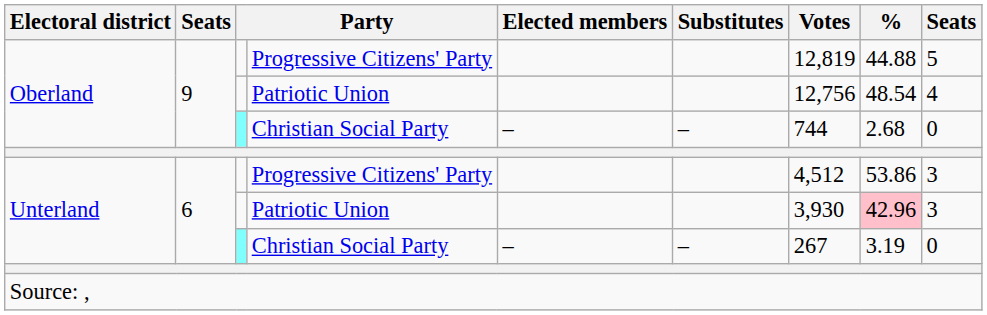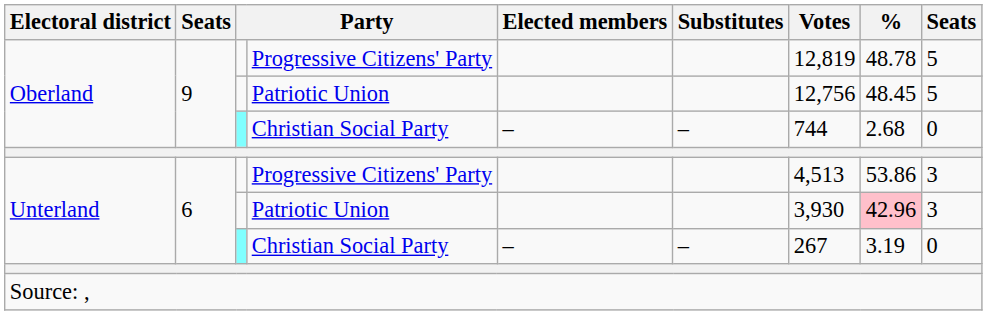(891, 57) 44.88 -> (891, 57) 48.78
(891, 93) 48.54 -> (891, 93) 48.45
(932, 93) 4 -> (932, 93) 5
(819, 174) 4,512 -> (819, 174) 4,513
